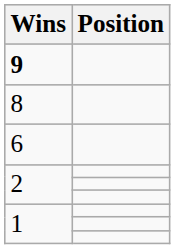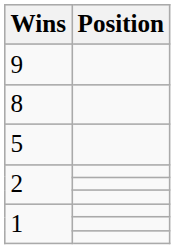(17, 64) bold -> (17, 64) normal
(17, 143) 6 -> (17, 143) 5
